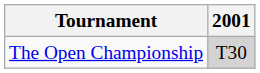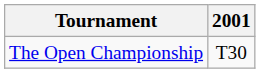(231, 52) lightgrey background -> (231, 52) no background
